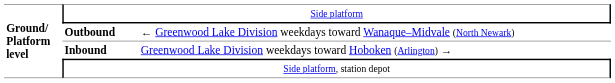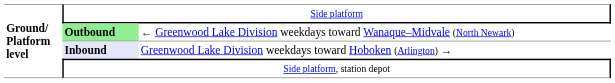(90, 32) no background -> (90, 32) lightgreen background
(86, 50) no background -> (86, 50) lavender background
